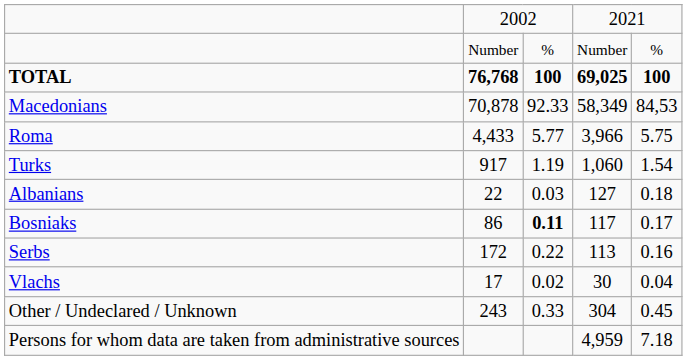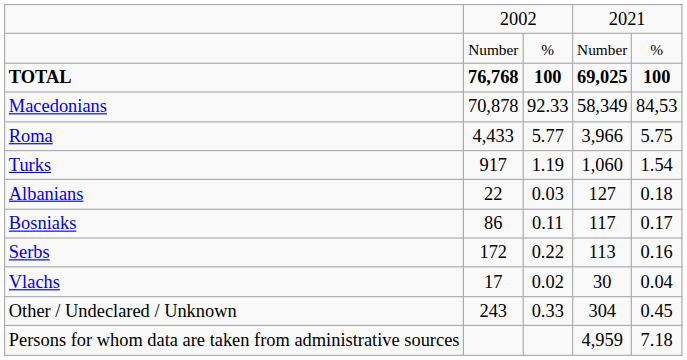(548, 223) bold -> (548, 223) normal
